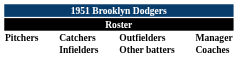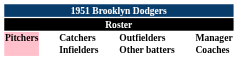(22, 38) no background -> (22, 38) pink background
